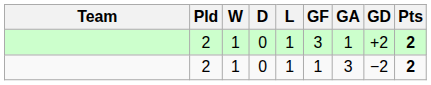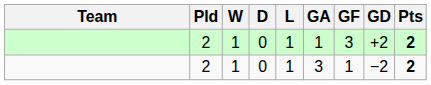columns swapped: (318, 17) <-> (348, 17)
